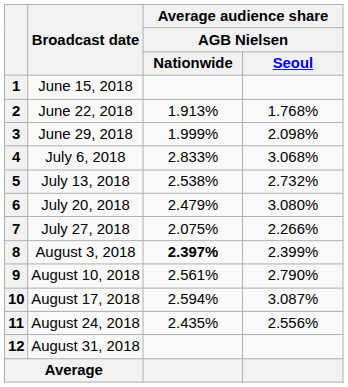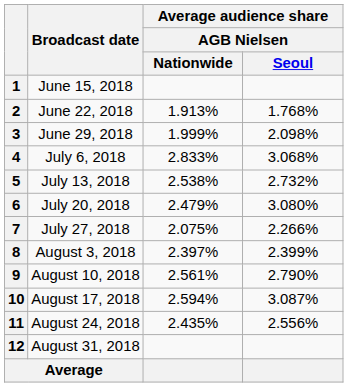(193, 252) bold -> (193, 252) normal
